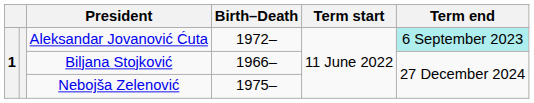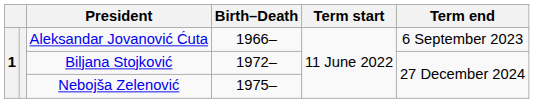(256, 39) 1972– -> (256, 39) 1966–
(463, 39) paleturquoise background -> (463, 39) no background
(256, 62) 1966– -> (256, 62) 1972–
